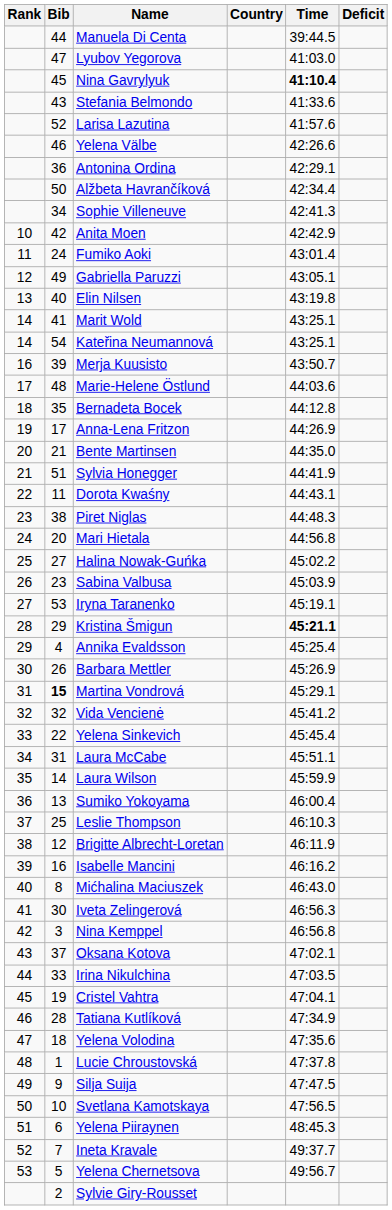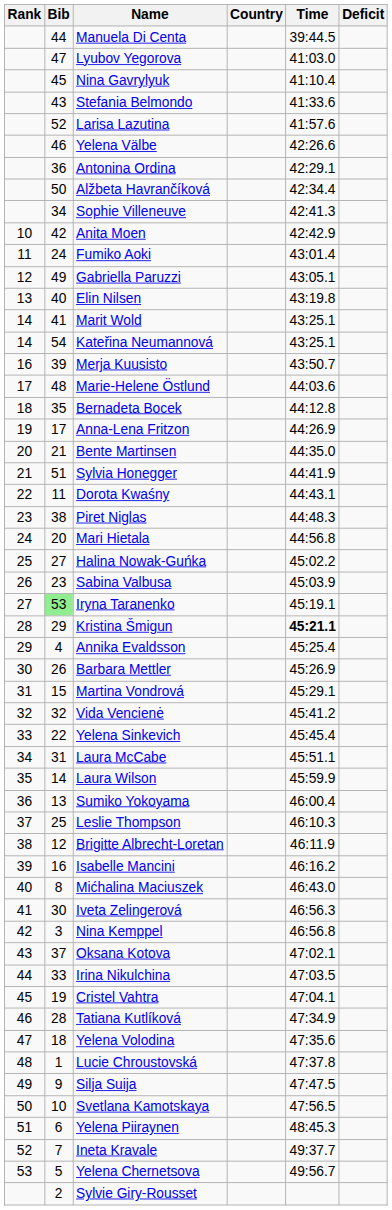(312, 80) bold -> (312, 80) normal
(59, 604) no background -> (59, 604) lightgreen background
(59, 691) bold -> (59, 691) normal
